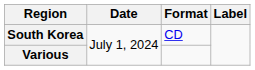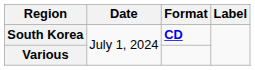(174, 34) normal -> (174, 34) bold
